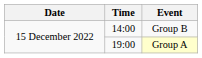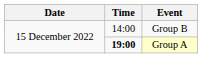(123, 45) normal -> (123, 45) bold
